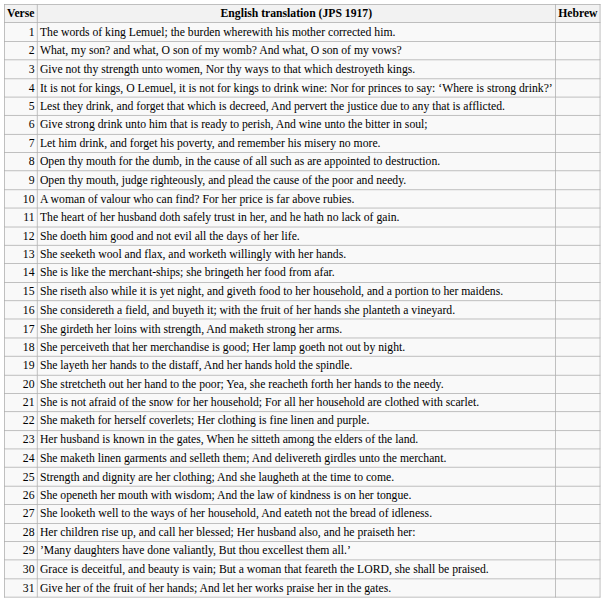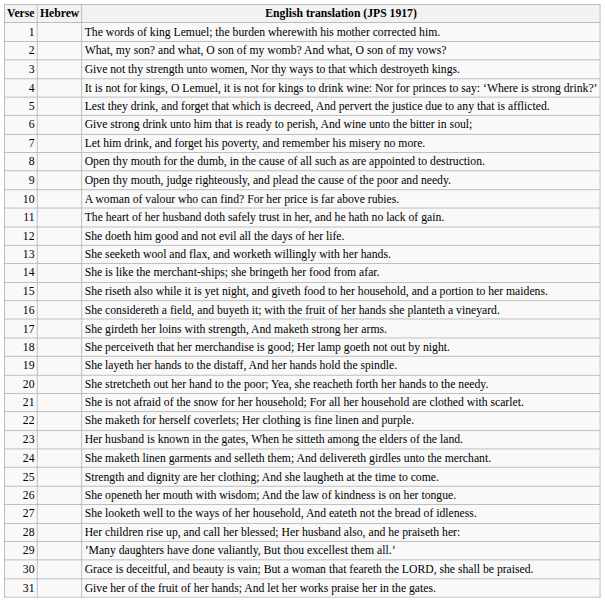columns swapped: (578, 13) <-> (296, 13)
